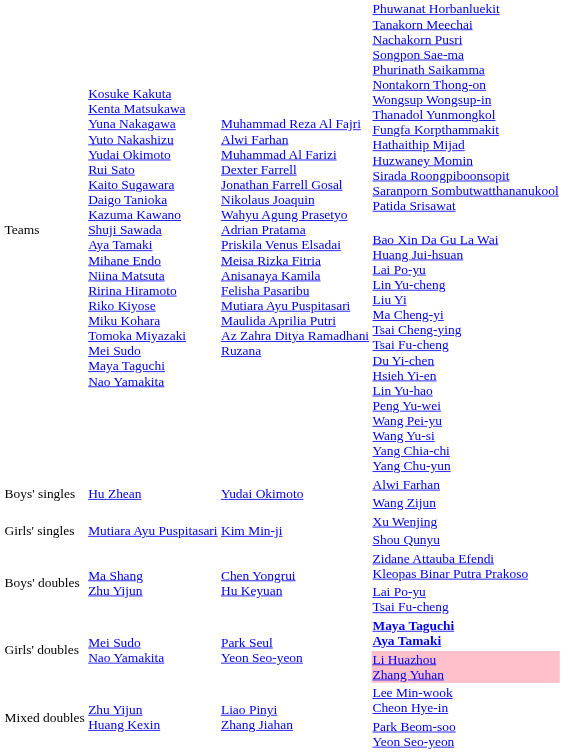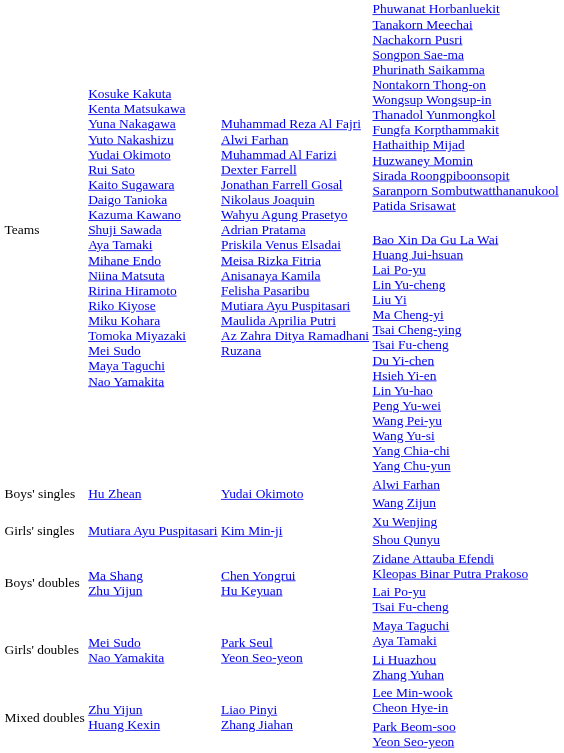(413, 633) bold -> (411, 633) normal
(408, 666) pink background -> (408, 666) no background
